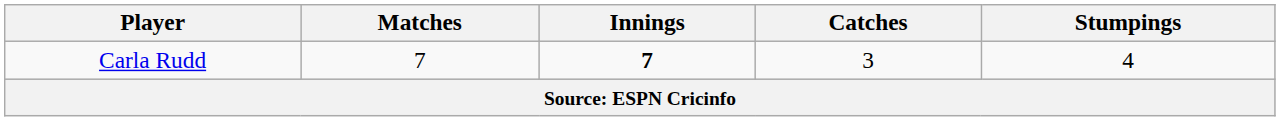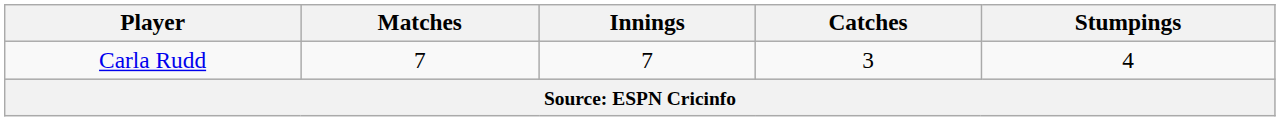(647, 60) bold -> (647, 60) normal
